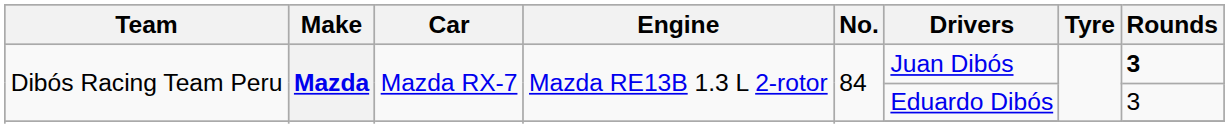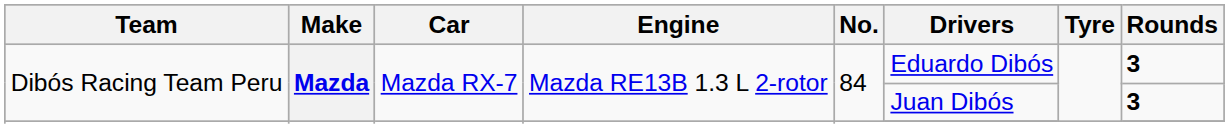(952, 64) Juan Dibós -> (972, 64) Eduardo Dibós
(972, 103) Eduardo Dibós -> (952, 103) Juan Dibós
(1133, 103) normal -> (1133, 103) bold
